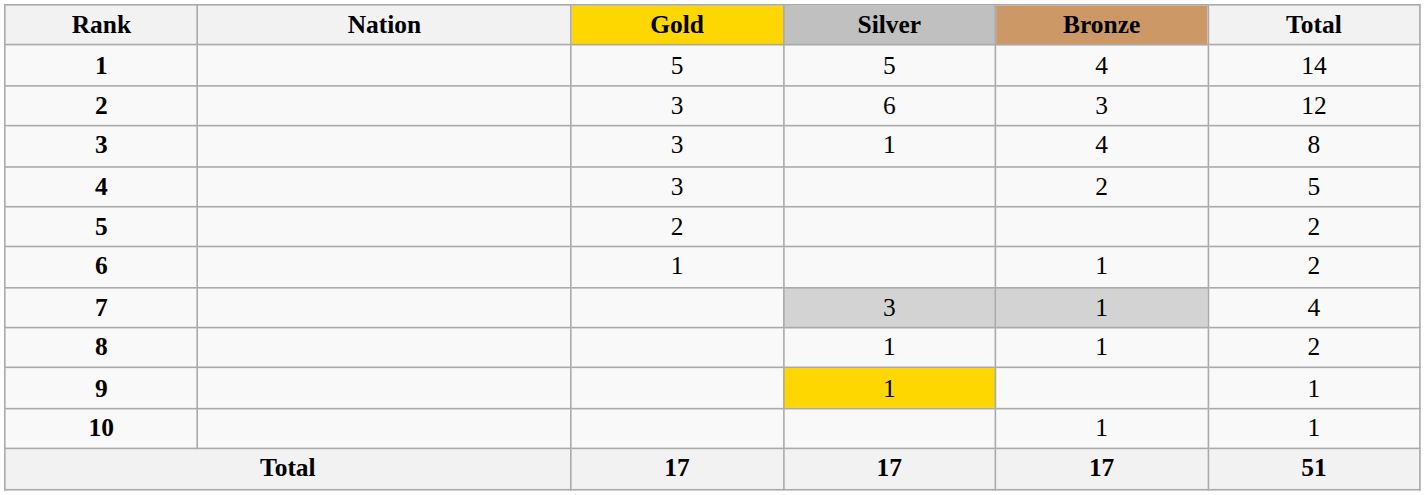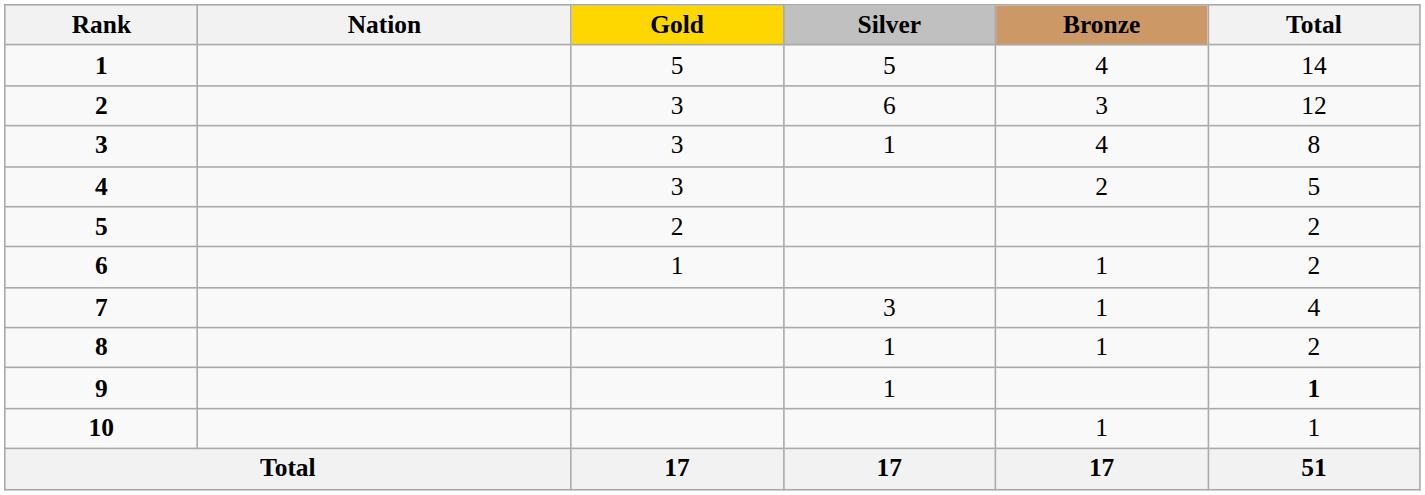(889, 307) lightgrey background -> (889, 307) no background
(1102, 307) lightgrey background -> (1102, 307) no background
(889, 387) gold background -> (889, 387) no background
(1314, 387) normal -> (1314, 387) bold
